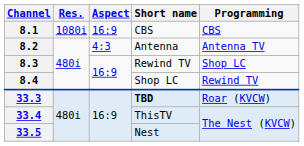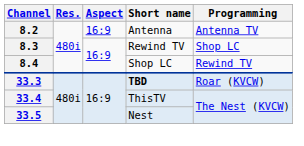- row: (29, 30)
(101, 47) 4:3 -> (98, 30) 16:9
